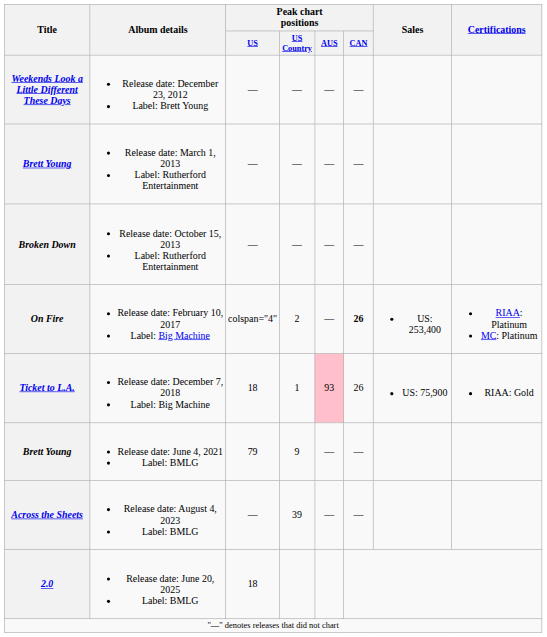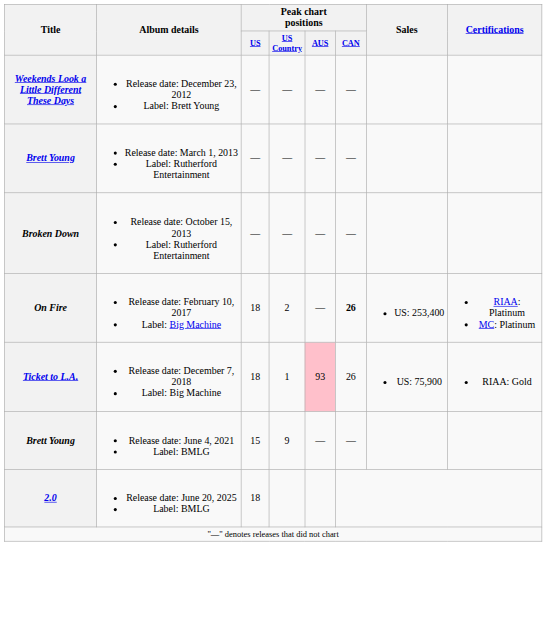(253, 319) colspan="4" -> (255, 307) 18
(253, 451) 79 -> (255, 440) 15
- row: (158, 521)
